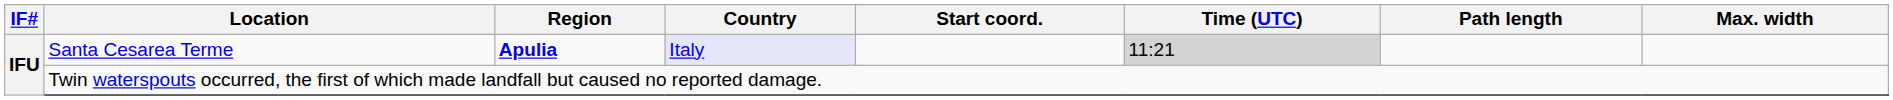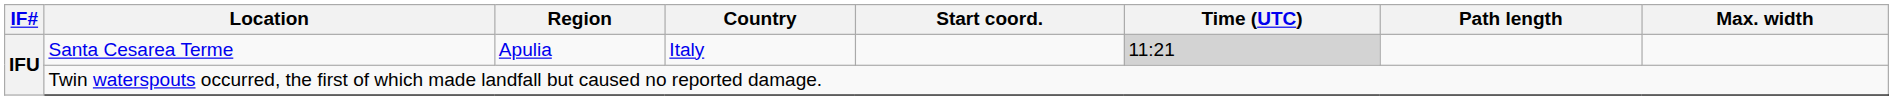(528, 49) bold -> (525, 49) normal
(687, 49) lavender background -> (687, 49) no background
